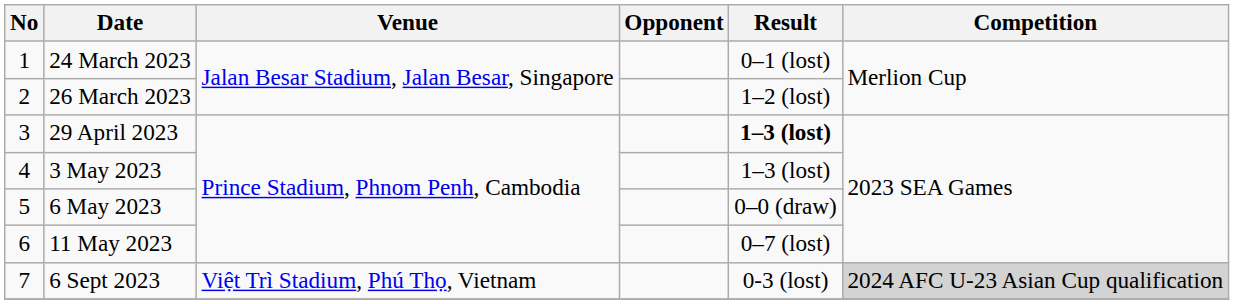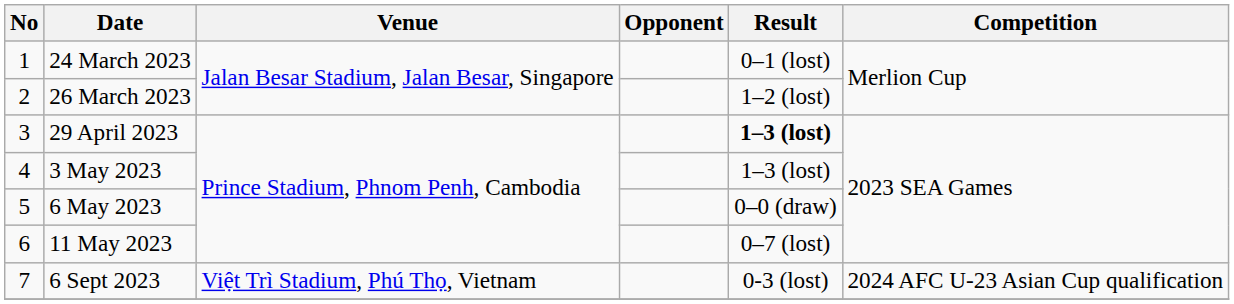(1035, 280) lightgrey background -> (1035, 280) no background
